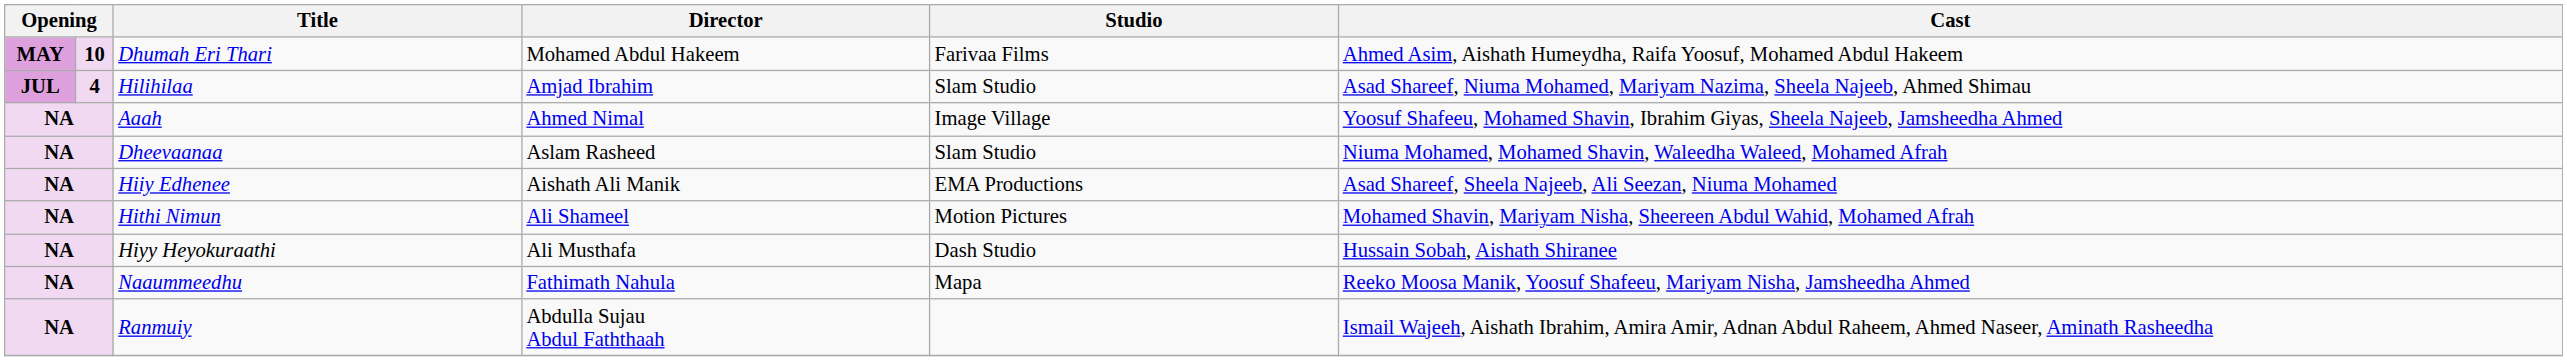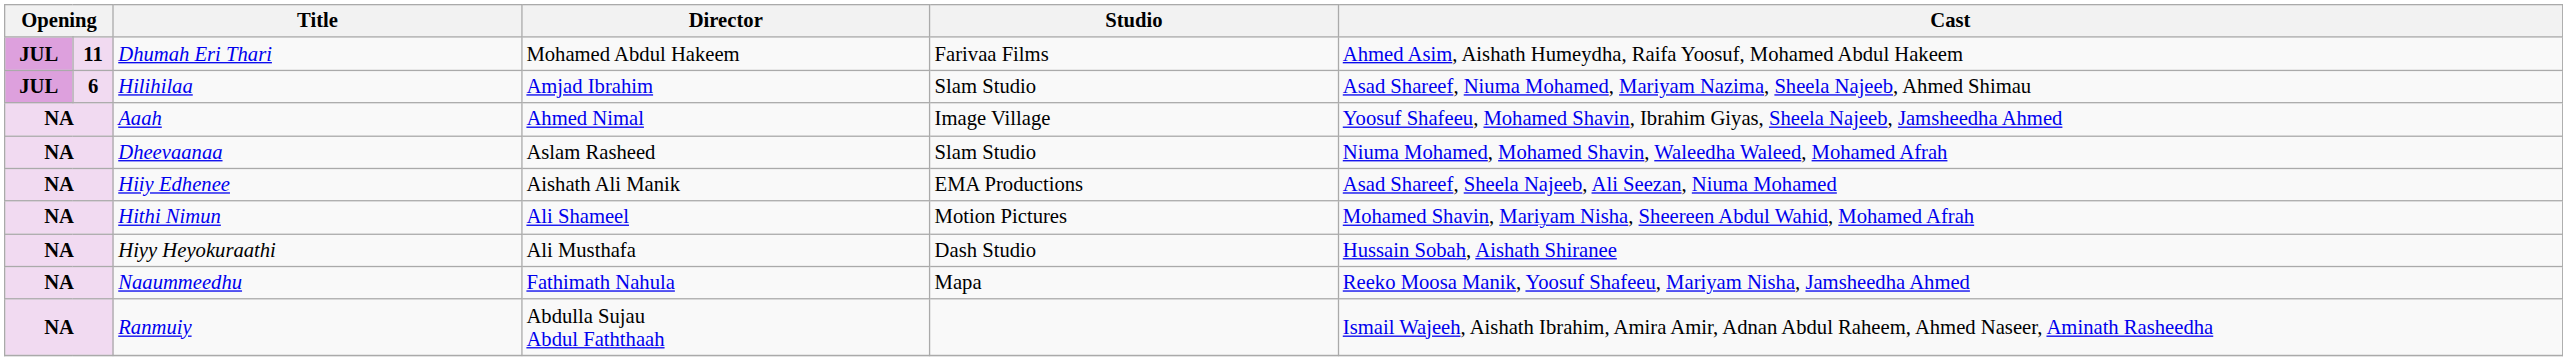(40, 53) MAY -> (39, 53) JUL
(95, 53) 10 -> (93, 53) 11
(95, 86) 4 -> (93, 86) 6
